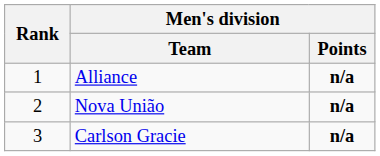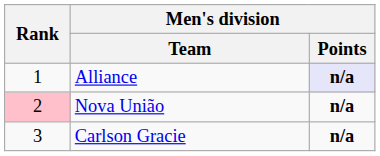(342, 77) no background -> (342, 77) lavender background
(38, 106) no background -> (38, 106) pink background
